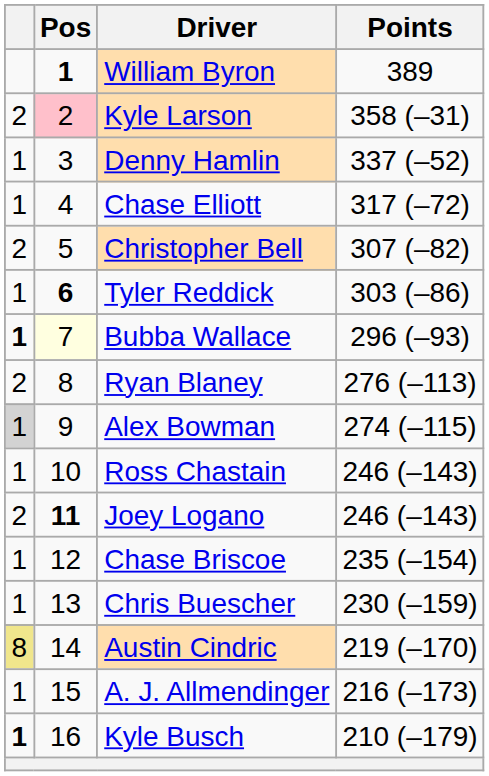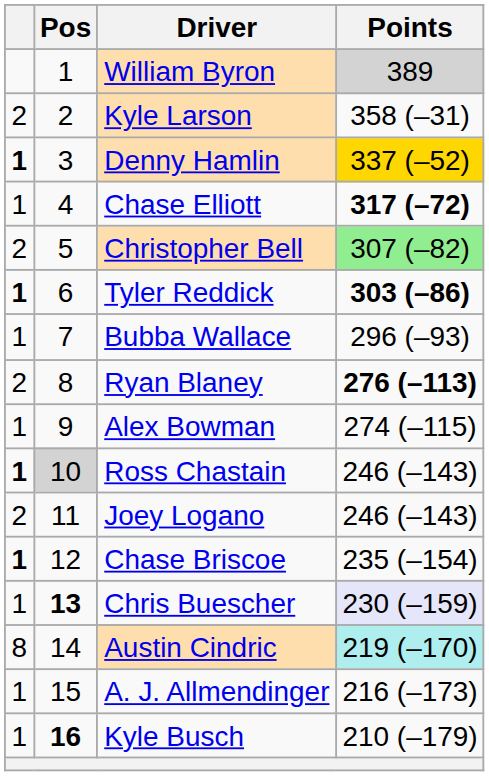(66, 72) bold -> (66, 72) normal
(410, 72) no background -> (410, 72) lightgrey background
(66, 116) pink background -> (66, 116) no background
(19, 160) normal -> (19, 160) bold
(410, 160) no background -> (410, 160) gold background
(410, 204) normal -> (410, 204) bold
(410, 249) no background -> (410, 249) lightgreen background
(19, 293) normal -> (19, 293) bold
(66, 293) bold -> (66, 293) normal
(410, 293) normal -> (410, 293) bold
(19, 337) bold -> (19, 337) normal
(66, 337) lightyellow background -> (66, 337) no background
(410, 381) normal -> (410, 381) bold
(19, 426) lightgrey background -> (19, 426) no background
(19, 470) normal -> (19, 470) bold
(66, 470) no background -> (66, 470) lightgrey background
(66, 514) bold -> (66, 514) normal
(19, 559) normal -> (19, 559) bold
(66, 603) normal -> (66, 603) bold
(410, 603) no background -> (410, 603) lavender background
(19, 647) khaki background -> (19, 647) no background
(410, 647) no background -> (410, 647) paleturquoise background
(19, 736) bold -> (19, 736) normal
(66, 736) normal -> (66, 736) bold
